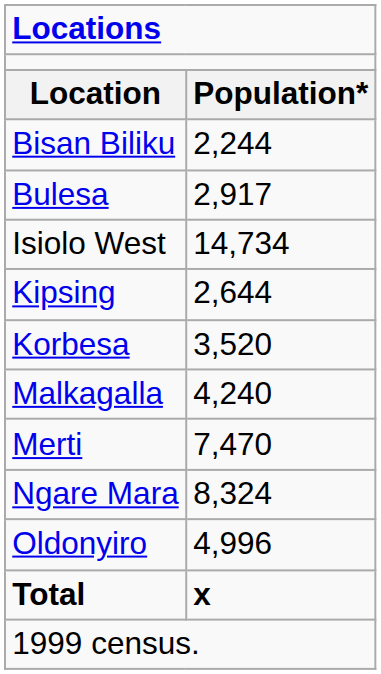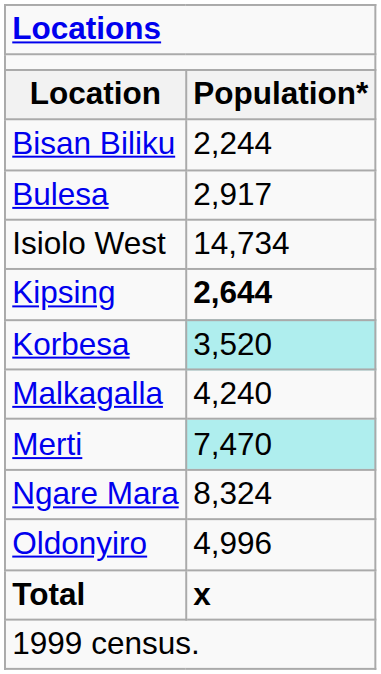(233, 293) normal -> (233, 293) bold
(233, 343) no background -> (233, 343) paleturquoise background
(233, 443) no background -> (233, 443) paleturquoise background
